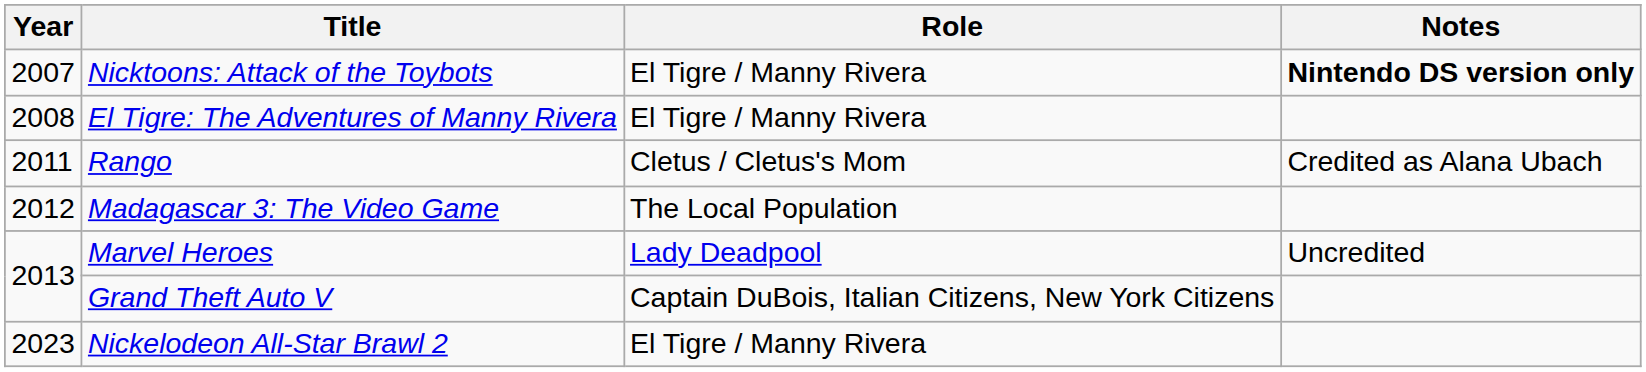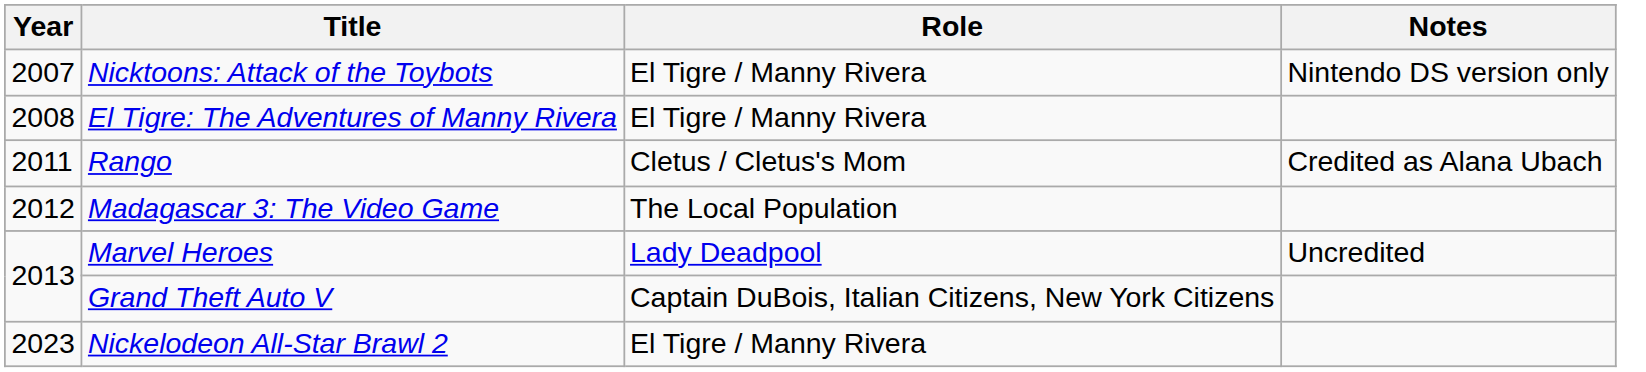(1461, 72) bold -> (1448, 72) normal
